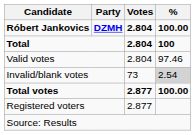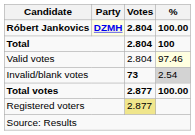(108, 28) no background -> (108, 28) lightyellow background
(170, 59) no background -> (170, 59) lightyellow background
(133, 75) normal -> (133, 75) bold
(140, 106) no background -> (140, 106) khaki background
